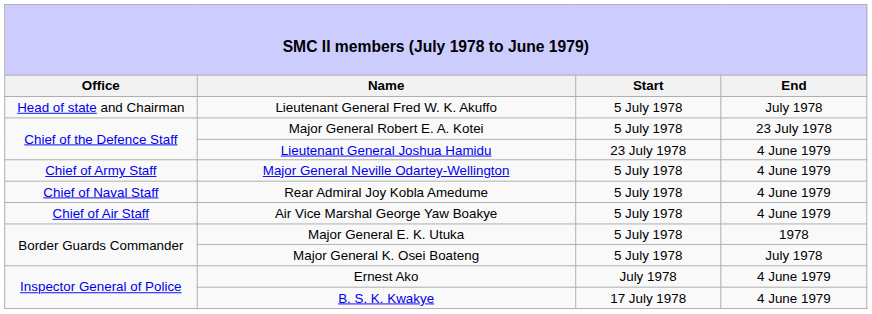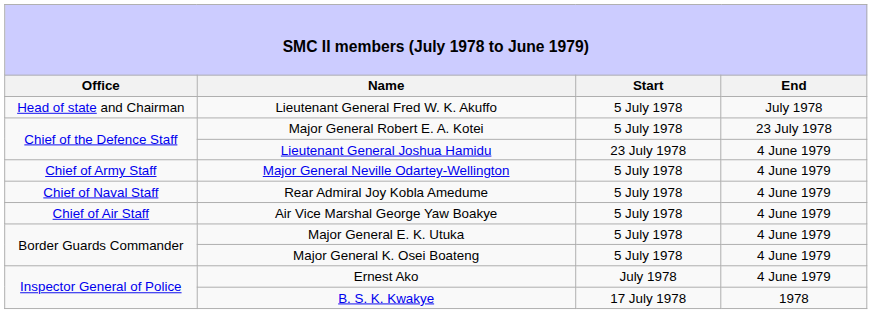(794, 235) 1978 -> (794, 235) 4 June 1979
(794, 256) July 1978 -> (794, 256) 4 June 1979
(794, 298) 4 June 1979 -> (794, 298) 1978
